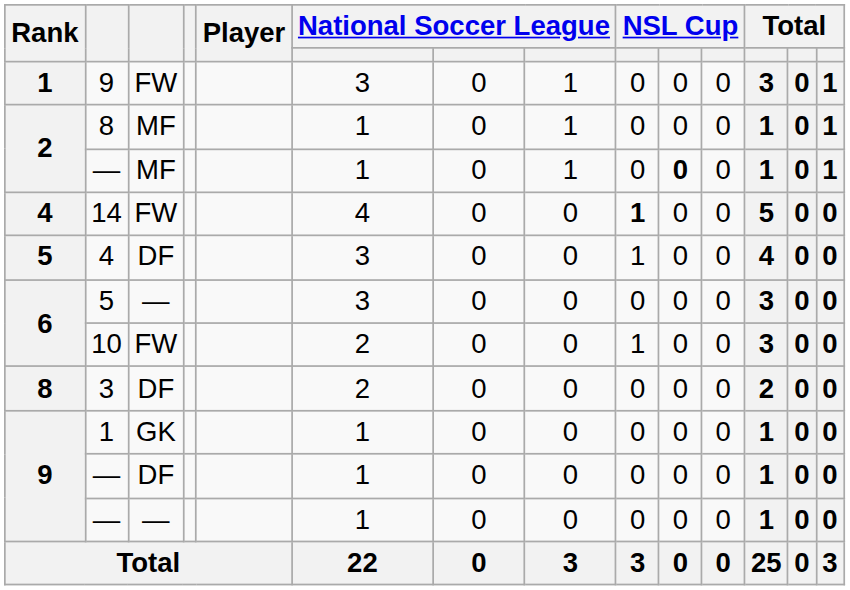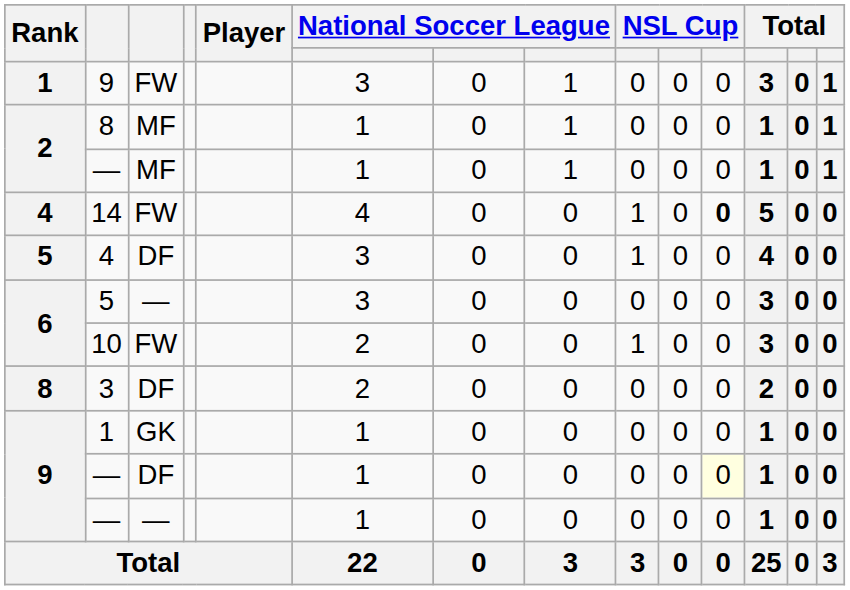(680, 169) bold -> (680, 169) normal
(638, 213) bold -> (638, 213) normal
(723, 213) normal -> (723, 213) bold
(723, 475) no background -> (723, 475) lightyellow background
